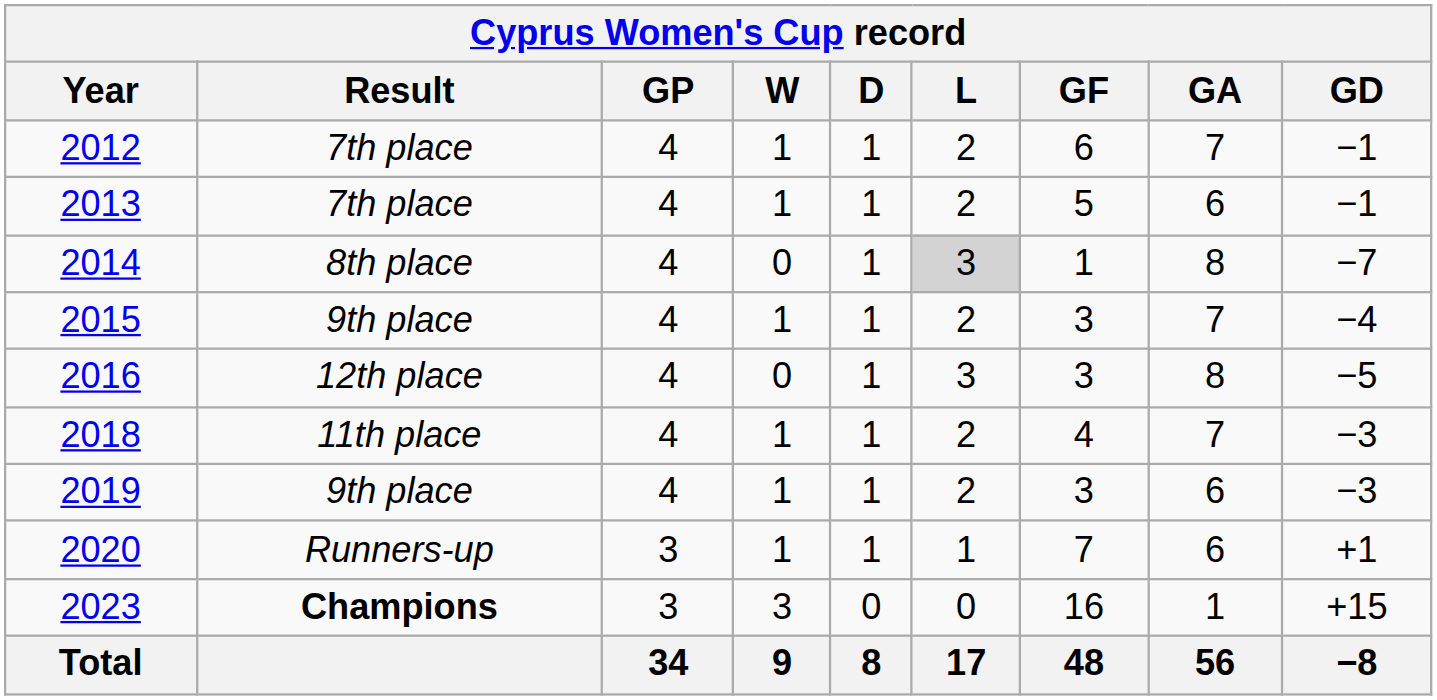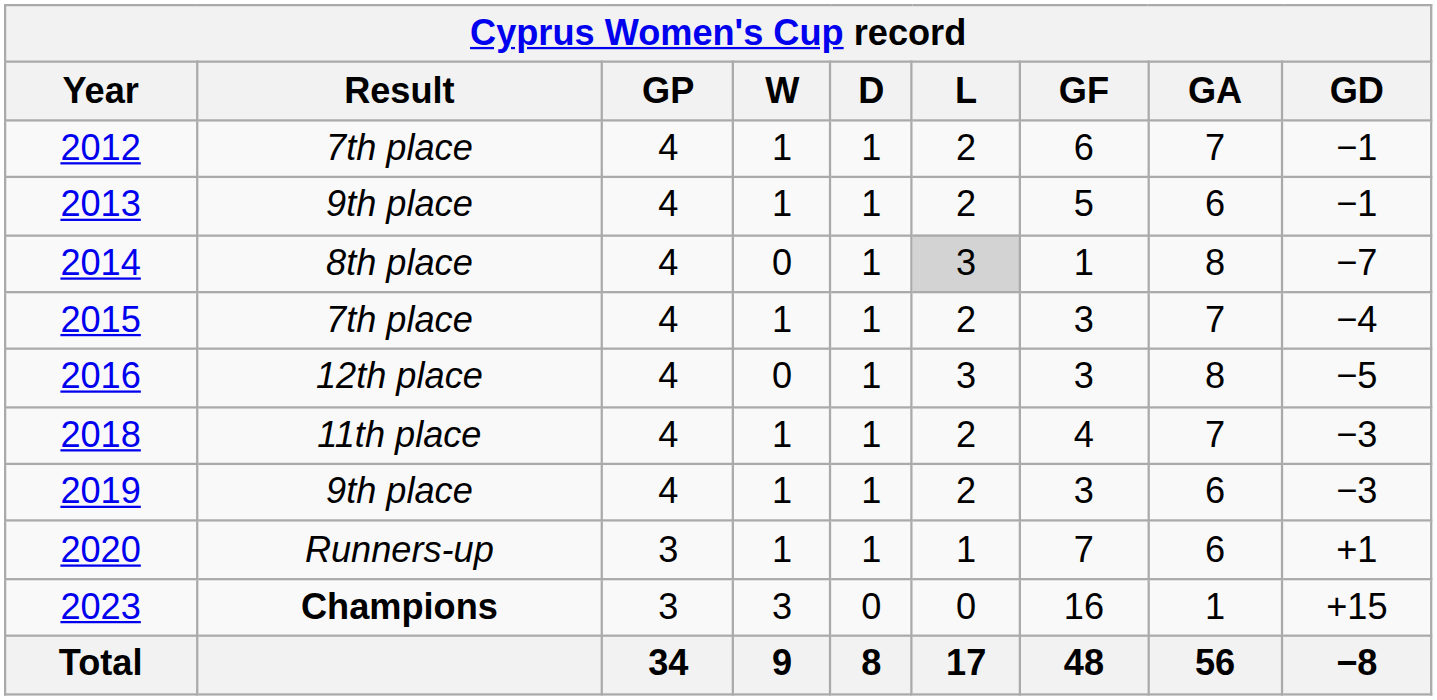(399, 205) 7th place -> (399, 205) 9th place
(399, 319) 9th place -> (399, 319) 7th place
